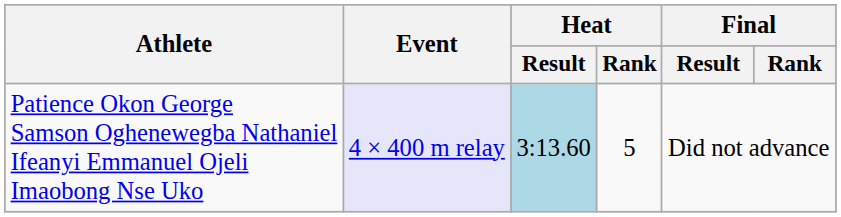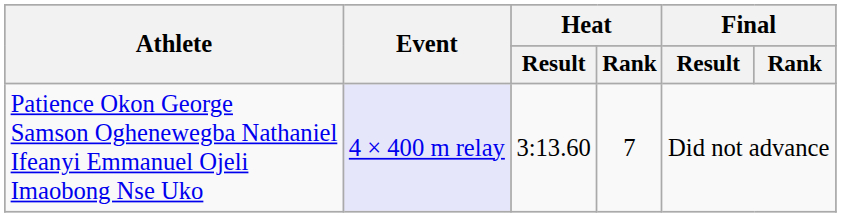(554, 147) lightblue background -> (554, 147) no background
(629, 147) 5 -> (629, 147) 7
